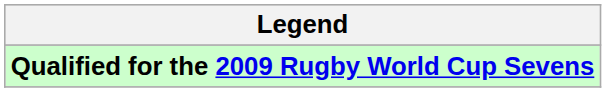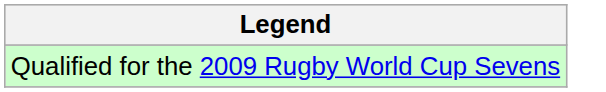(303, 65) bold -> (285, 65) normal
